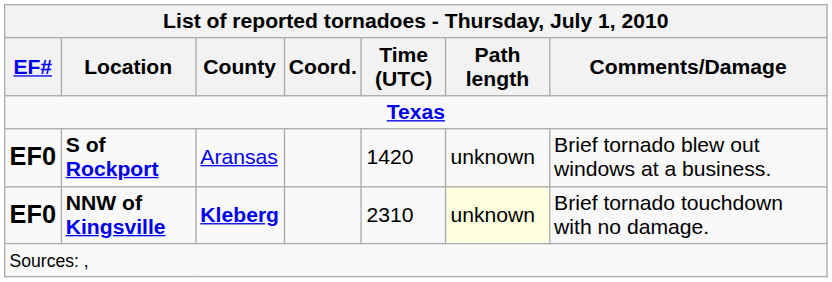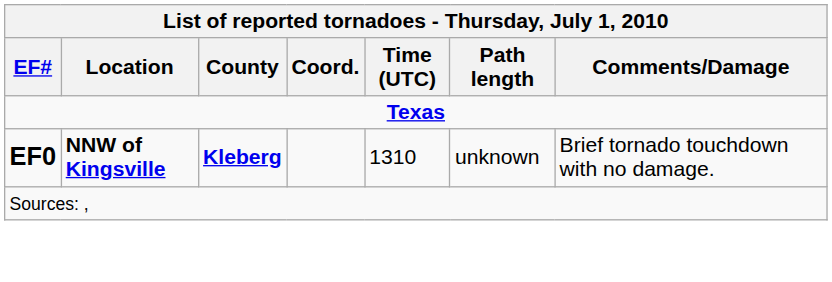- row: (112, 157)
(390, 214) 2310 -> (393, 157) 1310
(493, 214) lightyellow background -> (497, 157) no background
